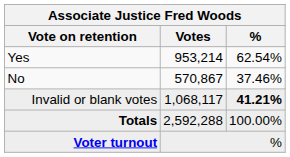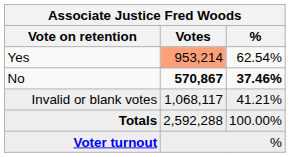(199, 58) no background -> (199, 58) lightsalmon background
(199, 79) normal -> (199, 79) bold
(259, 79) normal -> (259, 79) bold
(259, 100) bold -> (259, 100) normal
